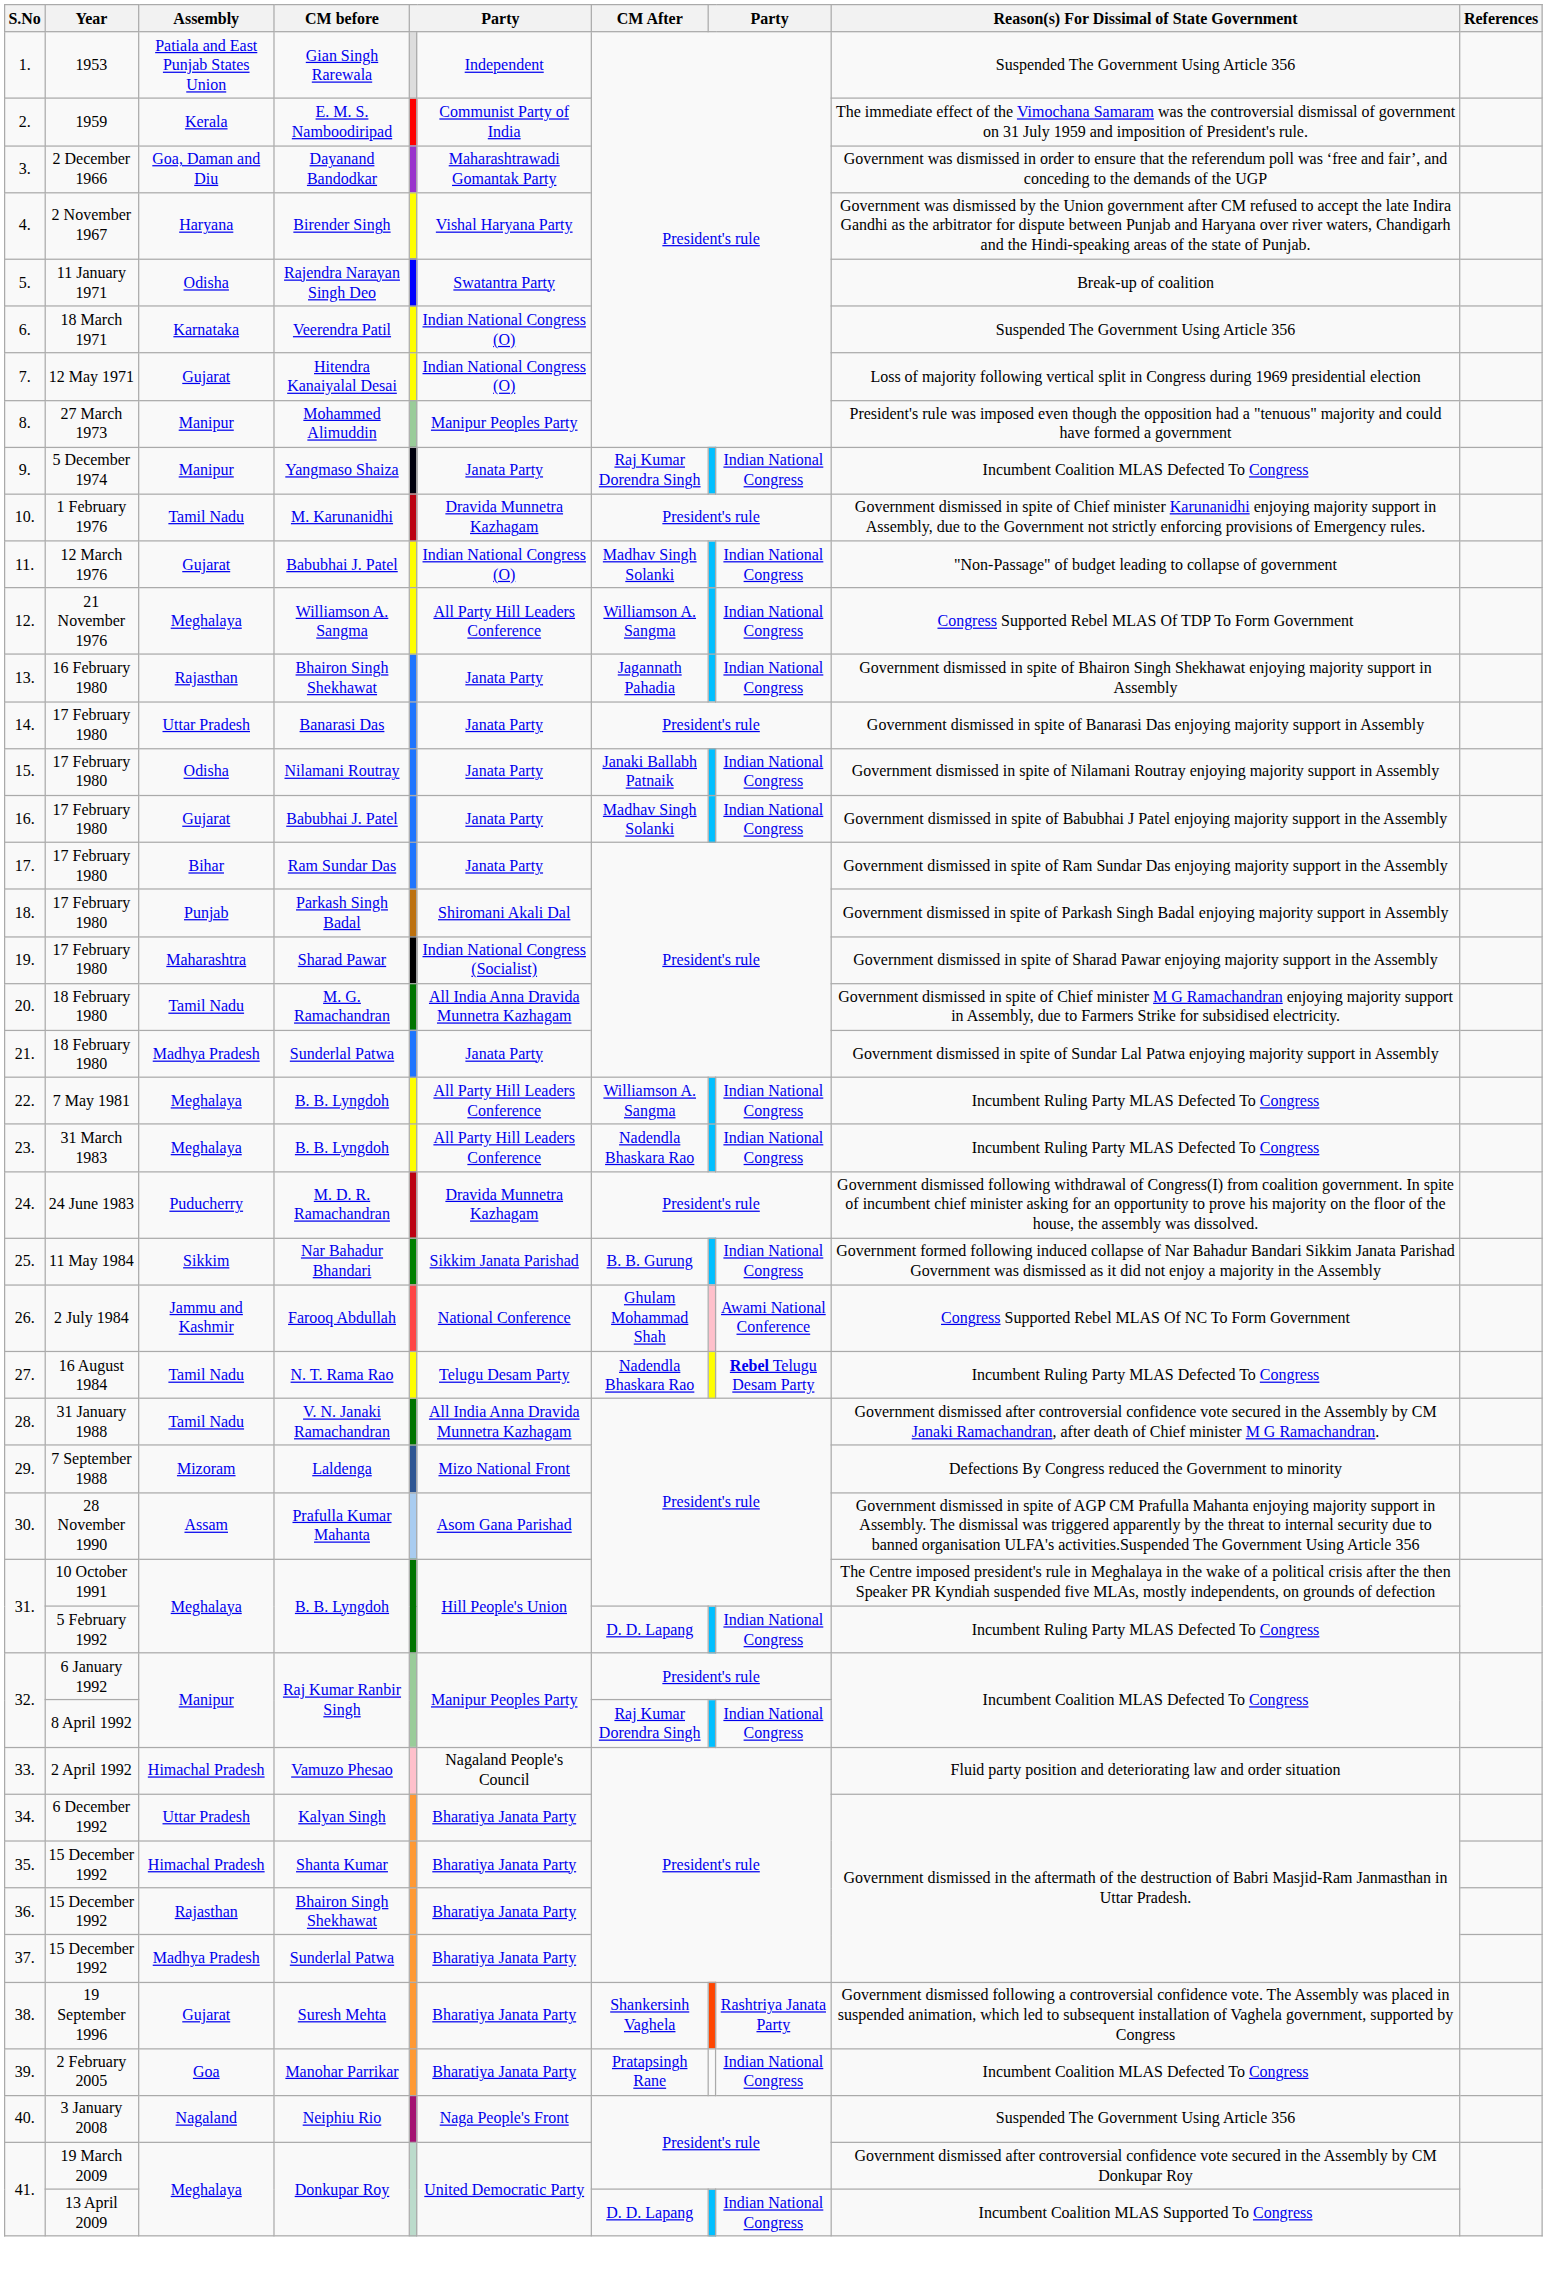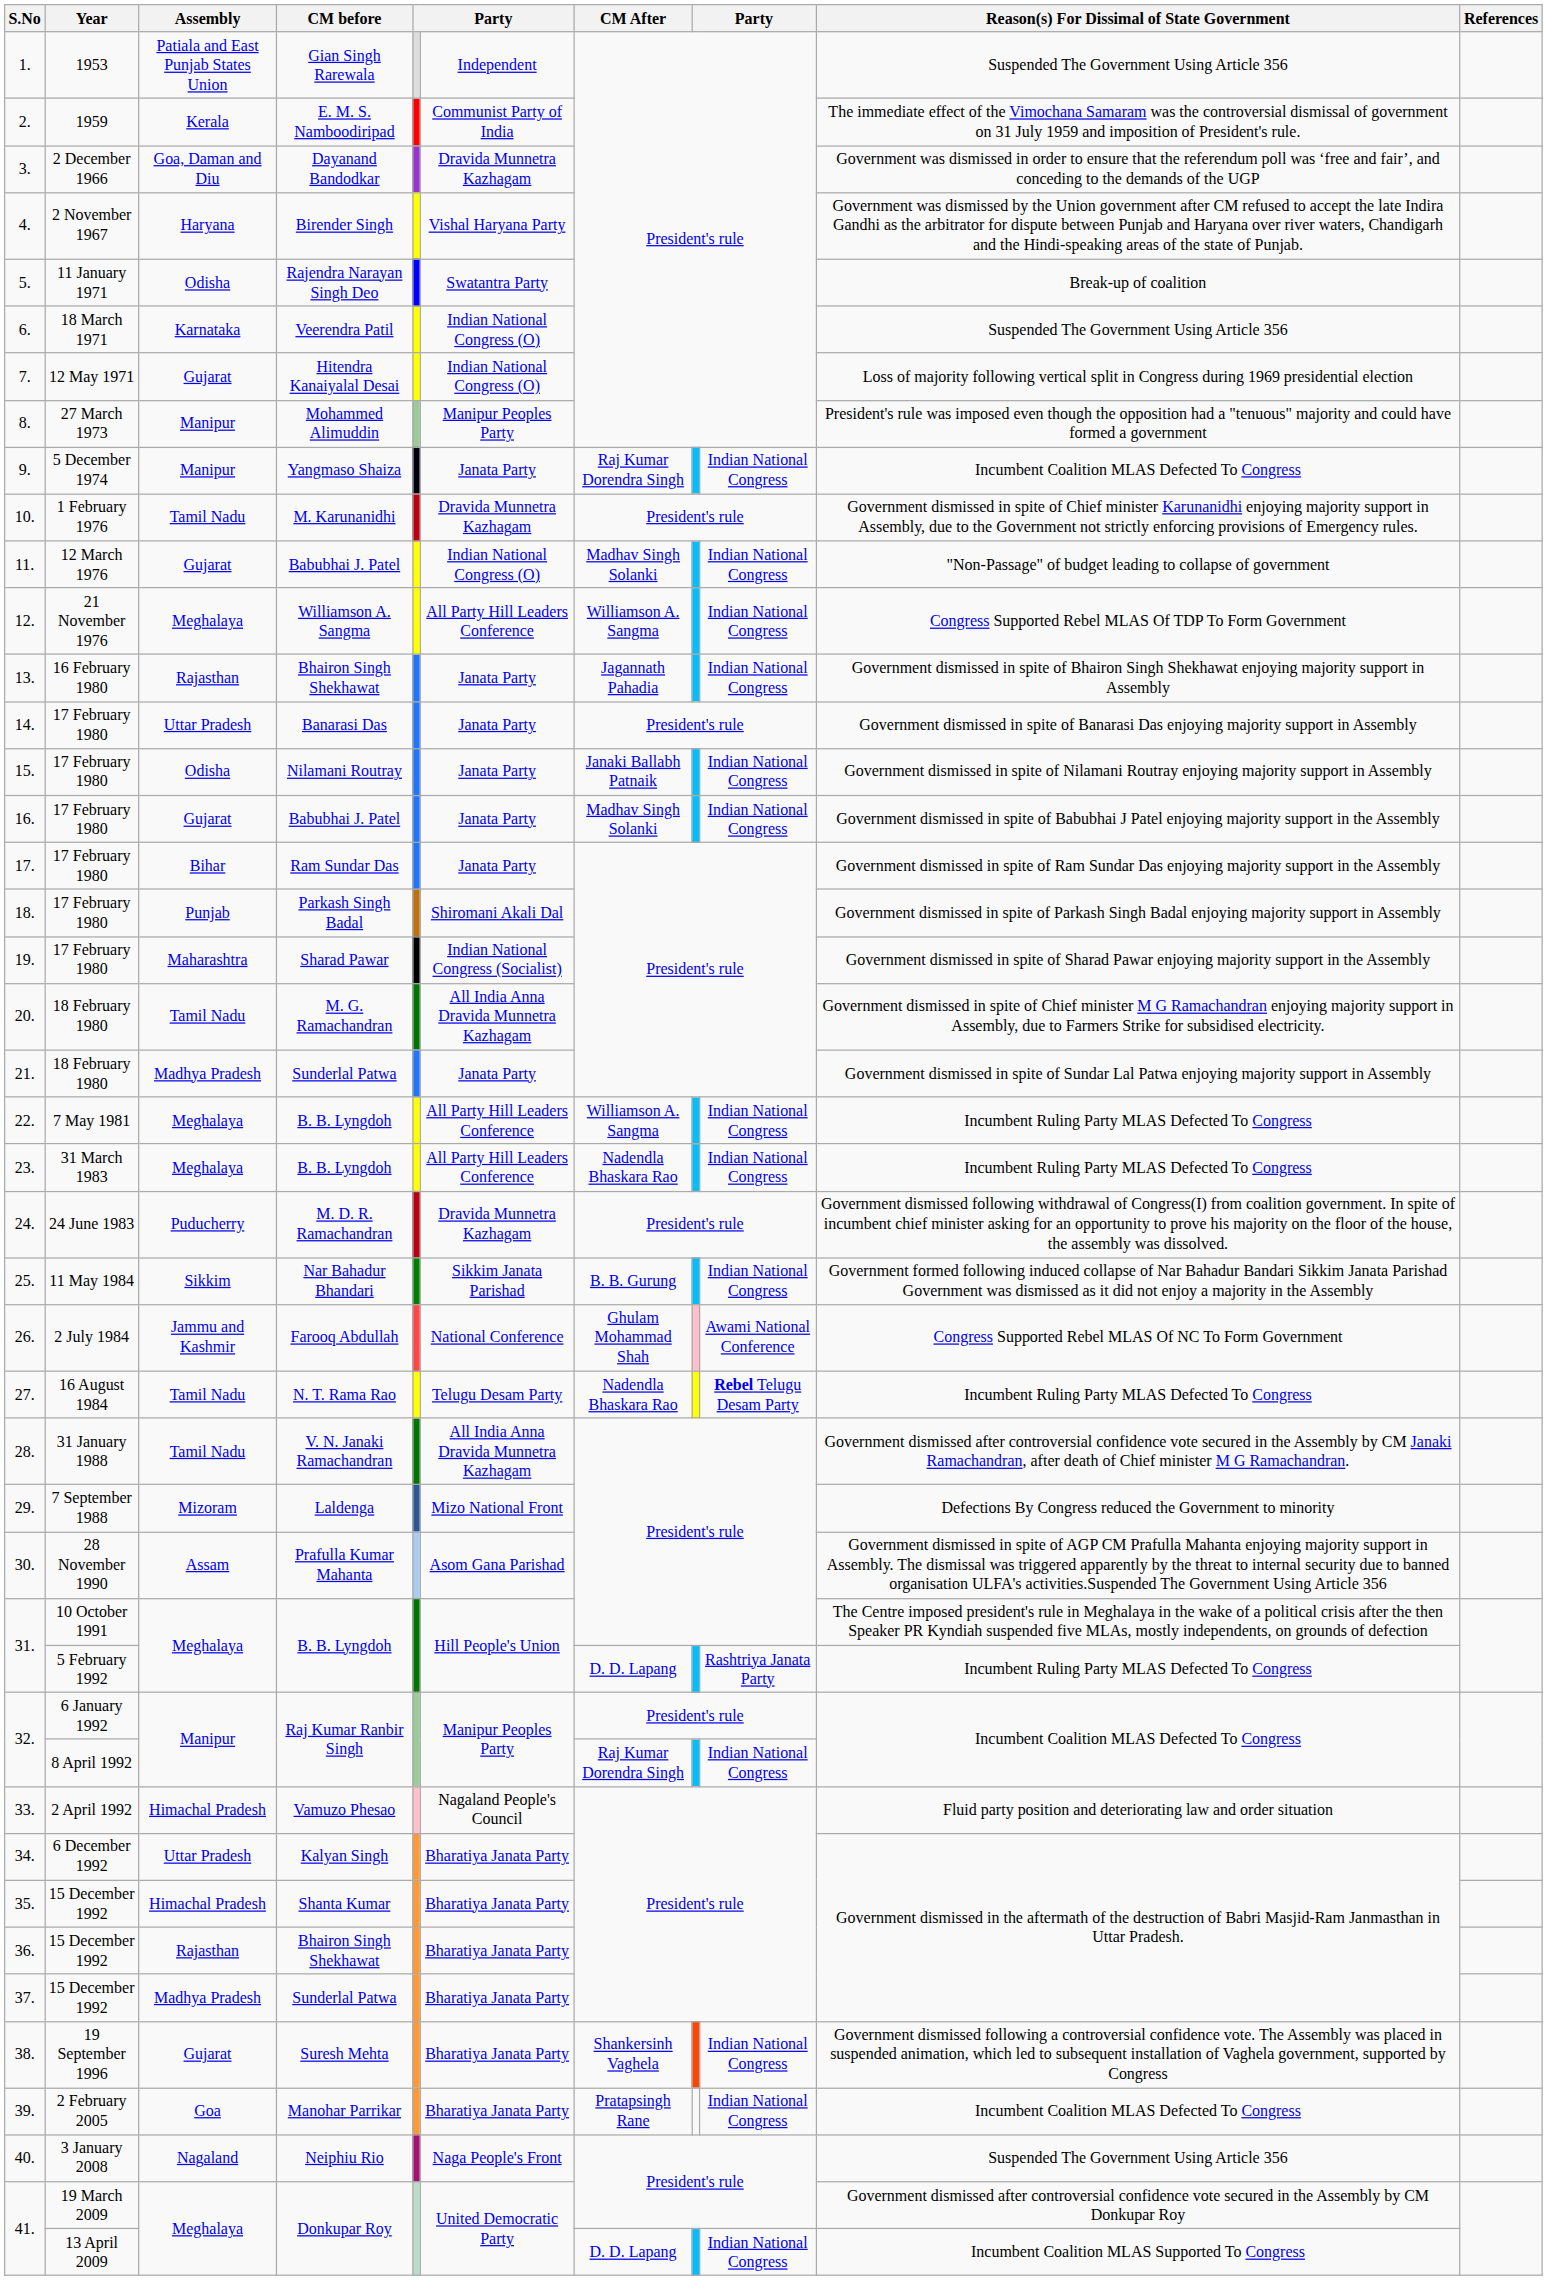(504, 168) Maharashtrawadi Gomantak Party -> (497, 168) Dravida Munnetra Kazhagam
(773, 1629) Indian National Congress -> (758, 1668) Rashtriya Janata Party
(773, 2015) Rashtriya Janata Party -> (758, 2054) Indian National Congress
